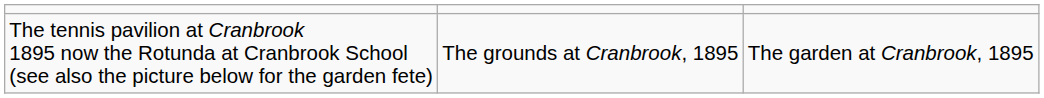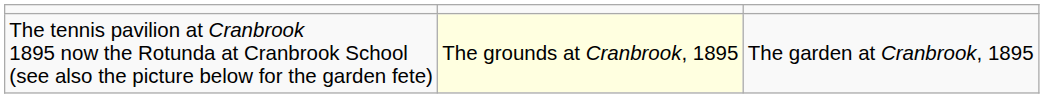(590, 53) no background -> (590, 53) lightyellow background
